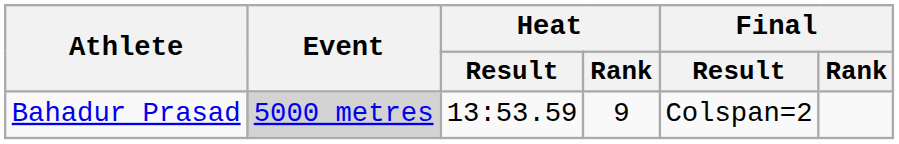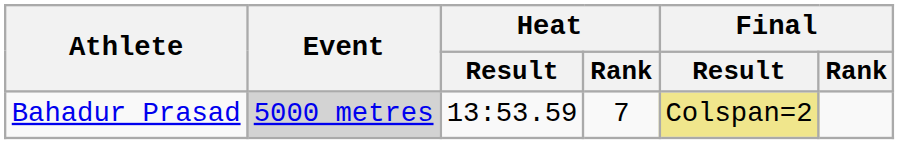(621, 114) 9 -> (621, 114) 7
(739, 114) no background -> (739, 114) khaki background
